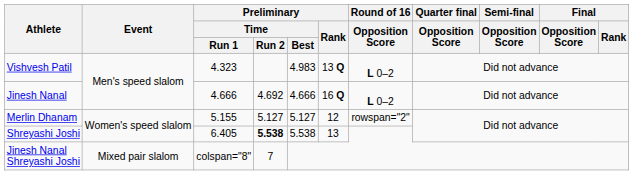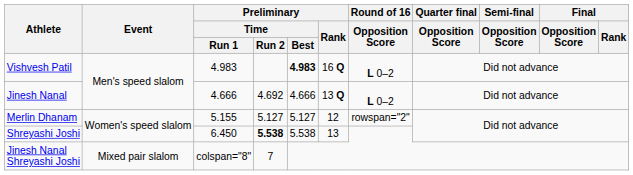(224, 68) 4.323 -> (224, 68) 4.983
(303, 68) normal -> (303, 68) bold
(333, 68) 13 Q -> (333, 68) 16 Q
(333, 96) 16 Q -> (333, 96) 13 Q
(224, 134) 6.405 -> (224, 134) 6.450
